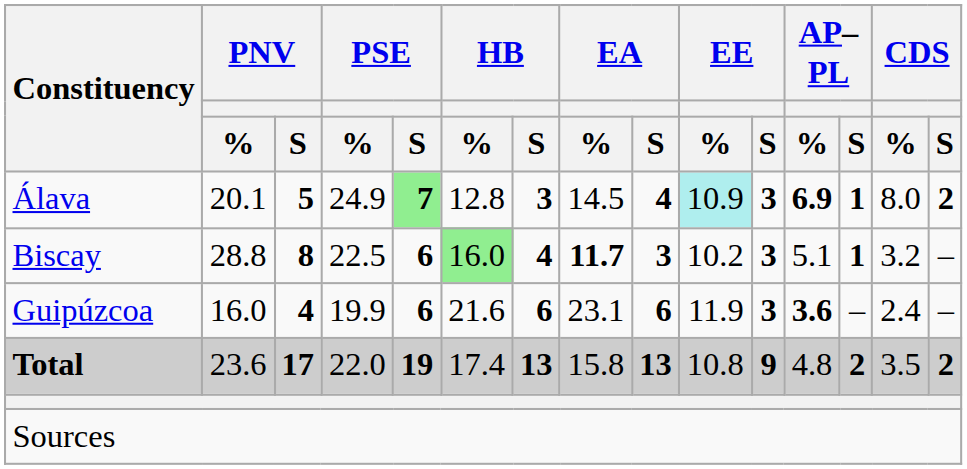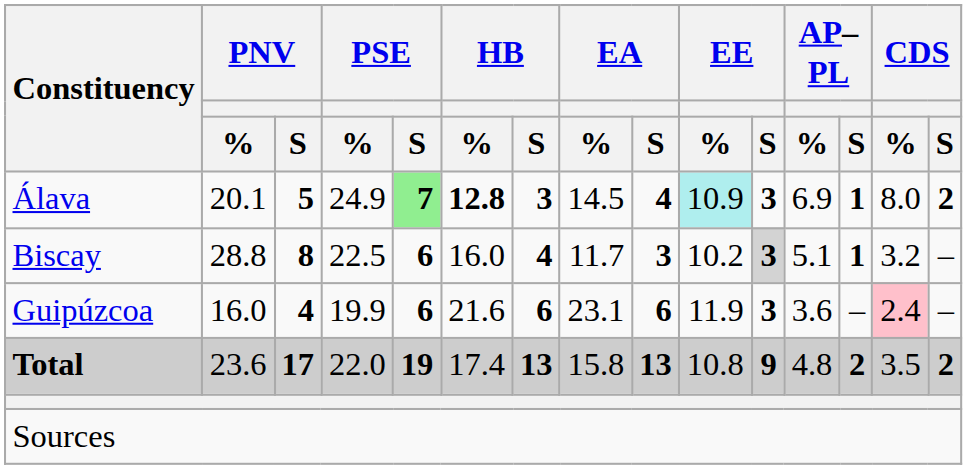(477, 198) normal -> (477, 198) bold
(812, 198) bold -> (812, 198) normal
(477, 254) lightgreen background -> (477, 254) no background
(597, 254) bold -> (597, 254) normal
(769, 254) no background -> (769, 254) lightgrey background
(812, 310) bold -> (812, 310) normal
(901, 310) no background -> (901, 310) pink background
